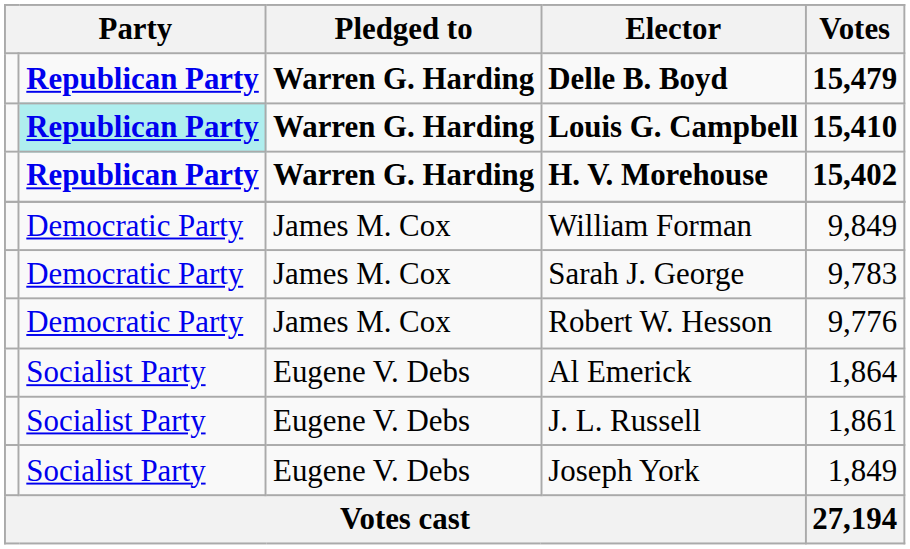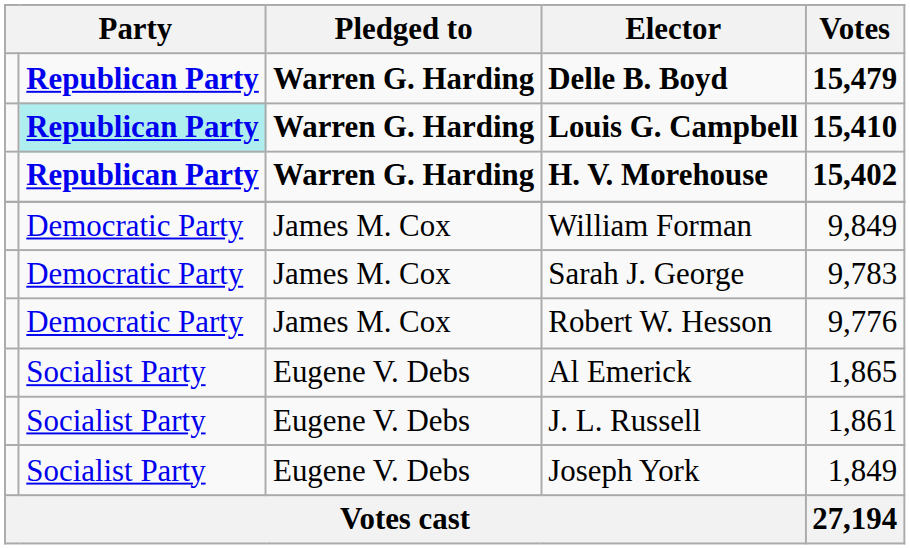(862, 371) 1,864 -> (862, 371) 1,865
